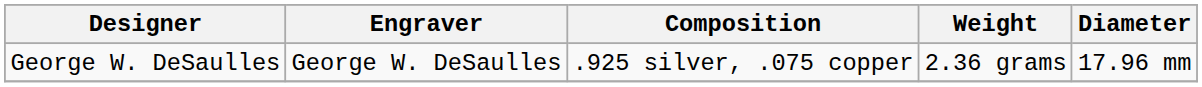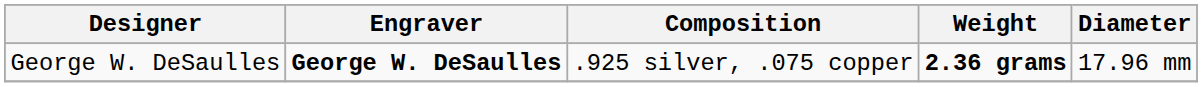(426, 63) normal -> (426, 63) bold
(996, 63) normal -> (996, 63) bold
